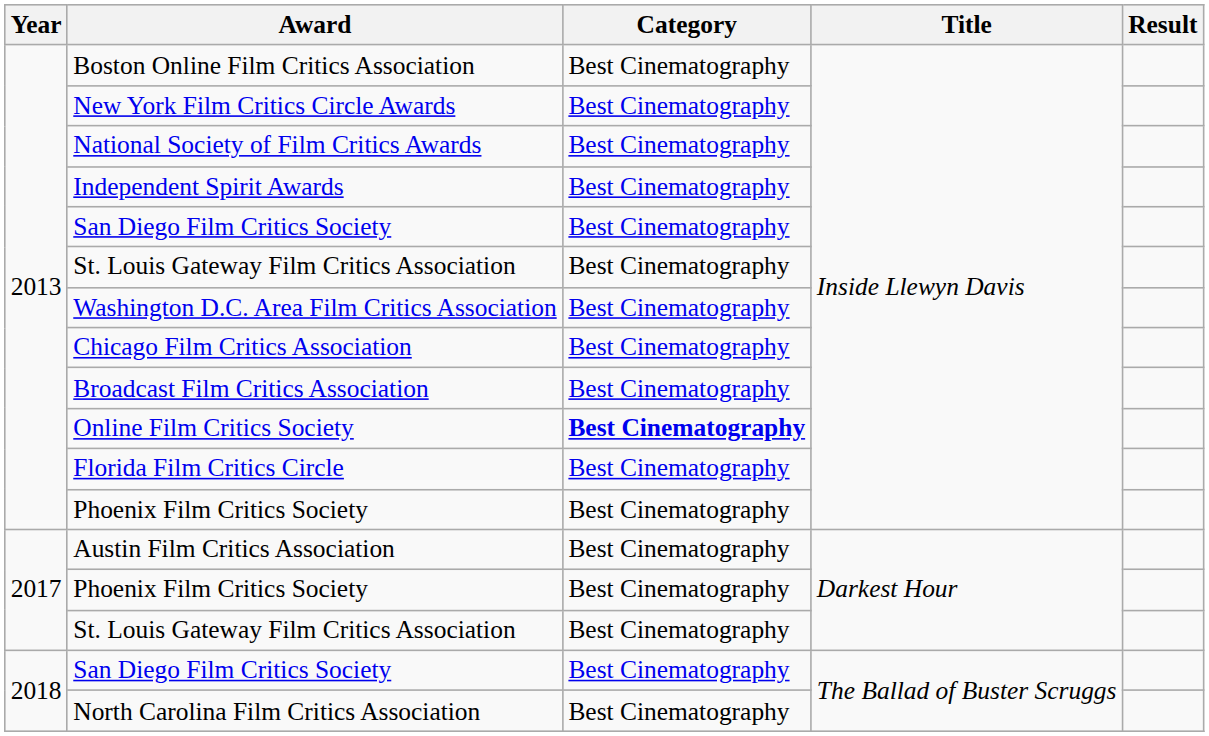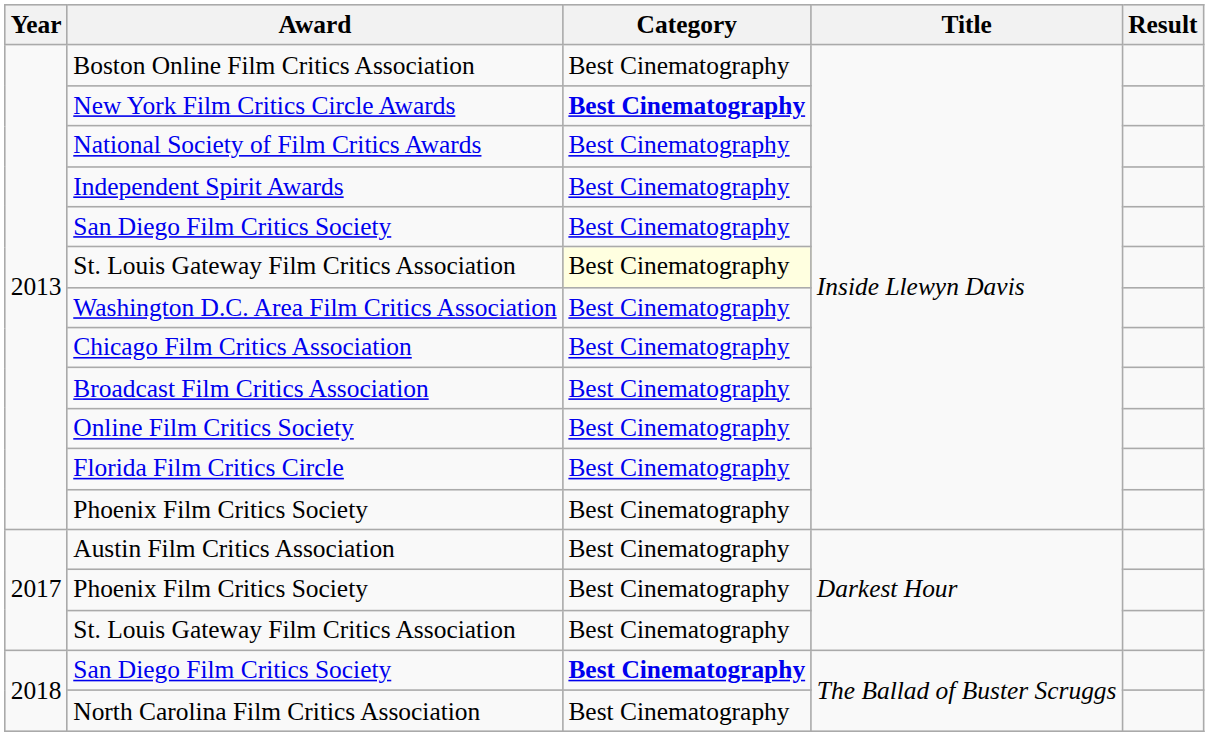(679, 105) normal -> (687, 105) bold
(679, 266) no background -> (679, 266) lightyellow background
(687, 428) bold -> (679, 428) normal
(679, 670) normal -> (687, 670) bold
